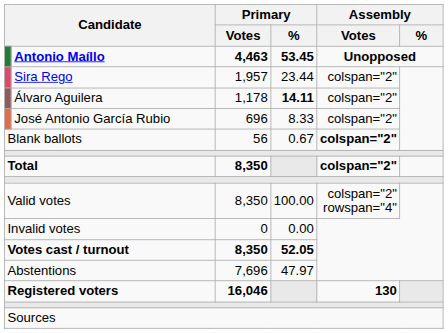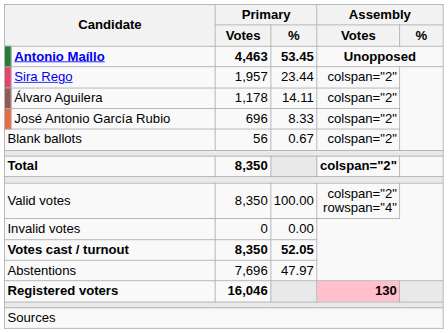(298, 98) bold -> (298, 98) normal
(358, 139) bold -> (362, 139) normal
(386, 291) no background -> (386, 291) pink background
